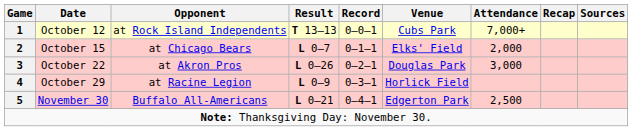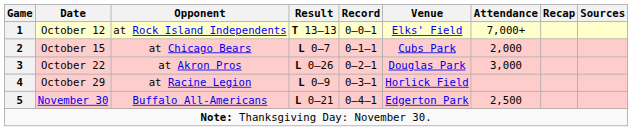(427, 30) Cubs Park -> (427, 30) Elks' Field
(427, 48) Elks' Field -> (427, 48) Cubs Park
